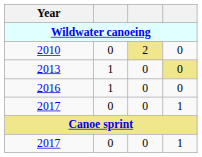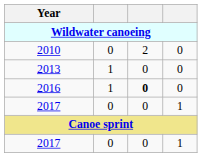(145, 50) khaki background -> (145, 50) no background
(180, 69) khaki background -> (180, 69) no background
(145, 87) normal -> (145, 87) bold
